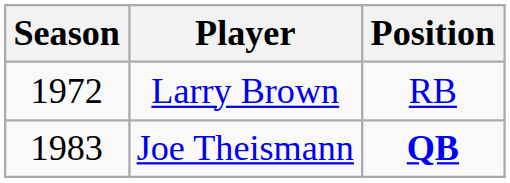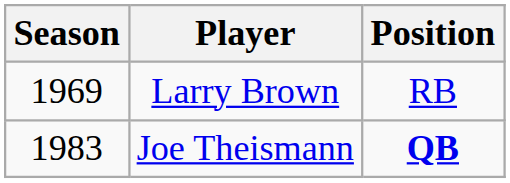(67, 90) 1972 -> (67, 90) 1969
